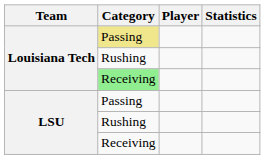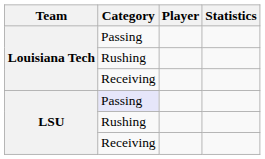(122, 36) khaki background -> (122, 36) no background
(128, 79) lightgreen background -> (128, 79) no background
(122, 100) no background -> (122, 100) lavender background
